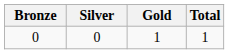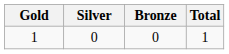columns swapped: (157, 15) <-> (36, 15)
